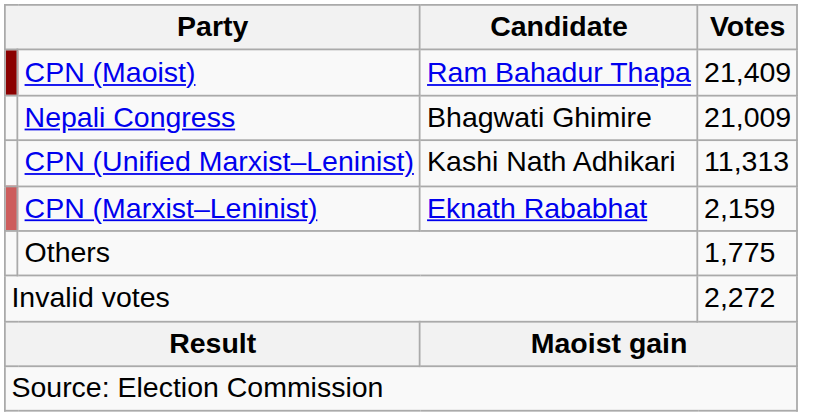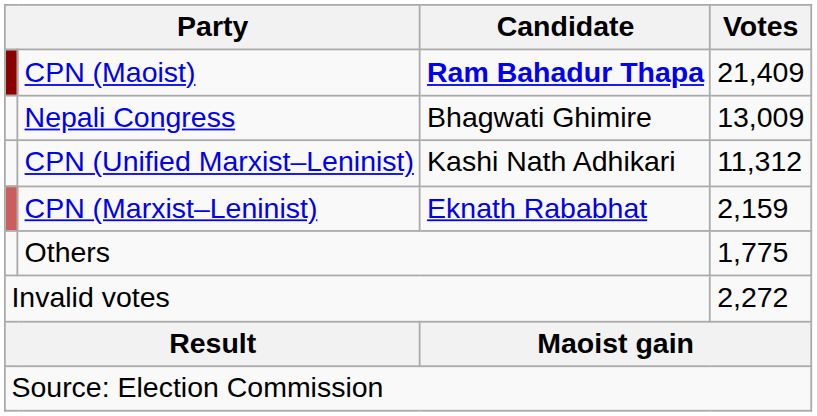(559, 72) normal -> (566, 72) bold
(748, 117) 21,009 -> (761, 117) 13,009
(747, 162) 11,313 -> (760, 162) 11,312
